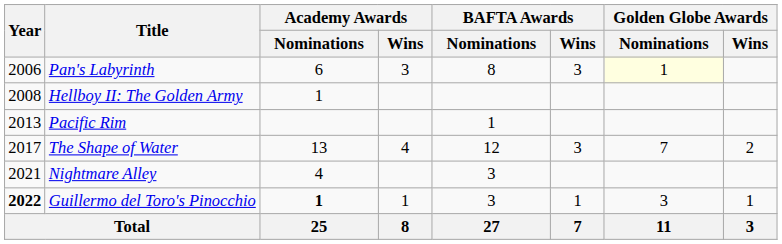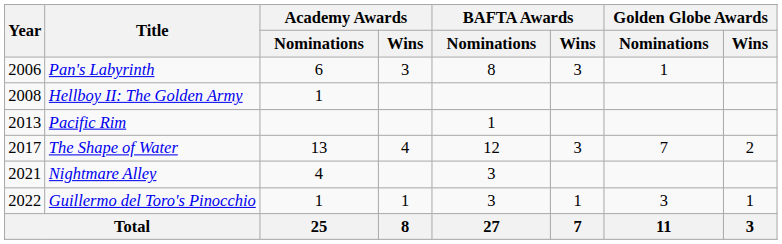(664, 69) lightyellow background -> (664, 69) no background
(25, 200) bold -> (25, 200) normal
(319, 200) bold -> (319, 200) normal
